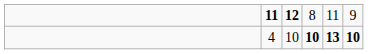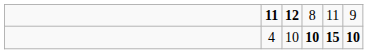(333, 37) 13 -> (333, 37) 15
